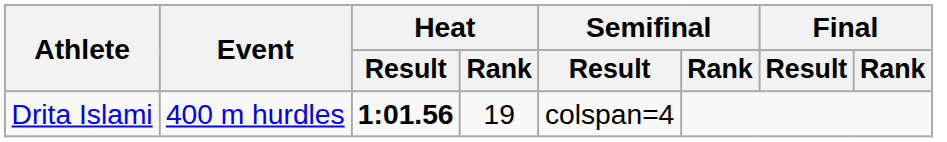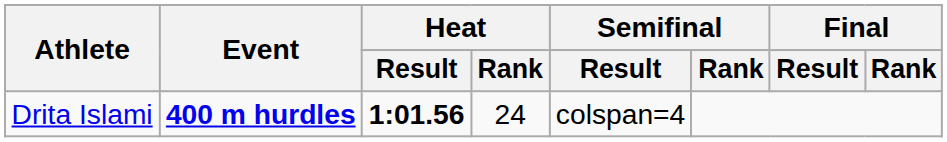(255, 114) normal -> (261, 114) bold
(499, 114) 19 -> (510, 114) 24
